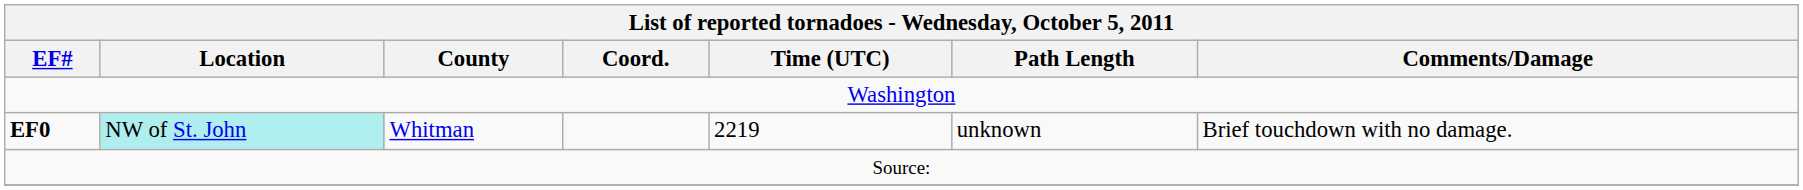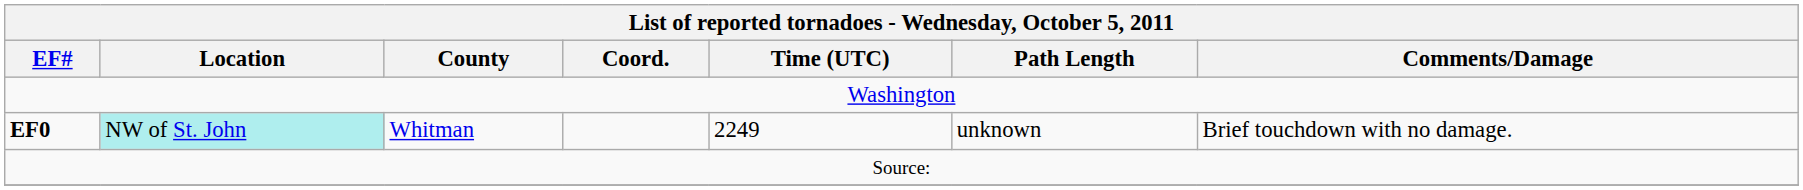(737, 130) 2219 -> (737, 130) 2249
